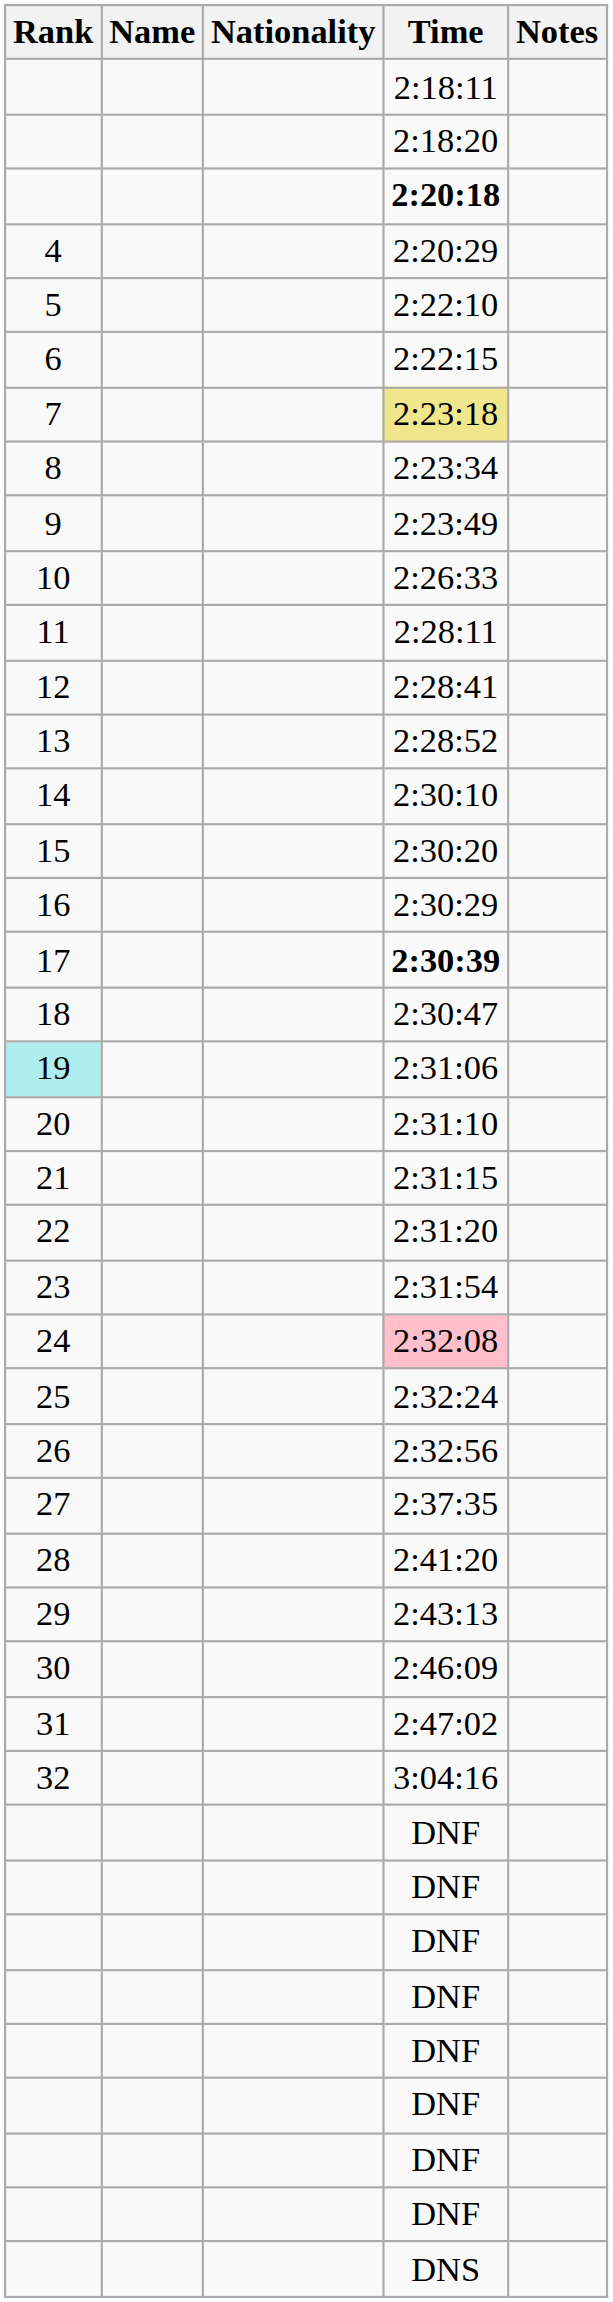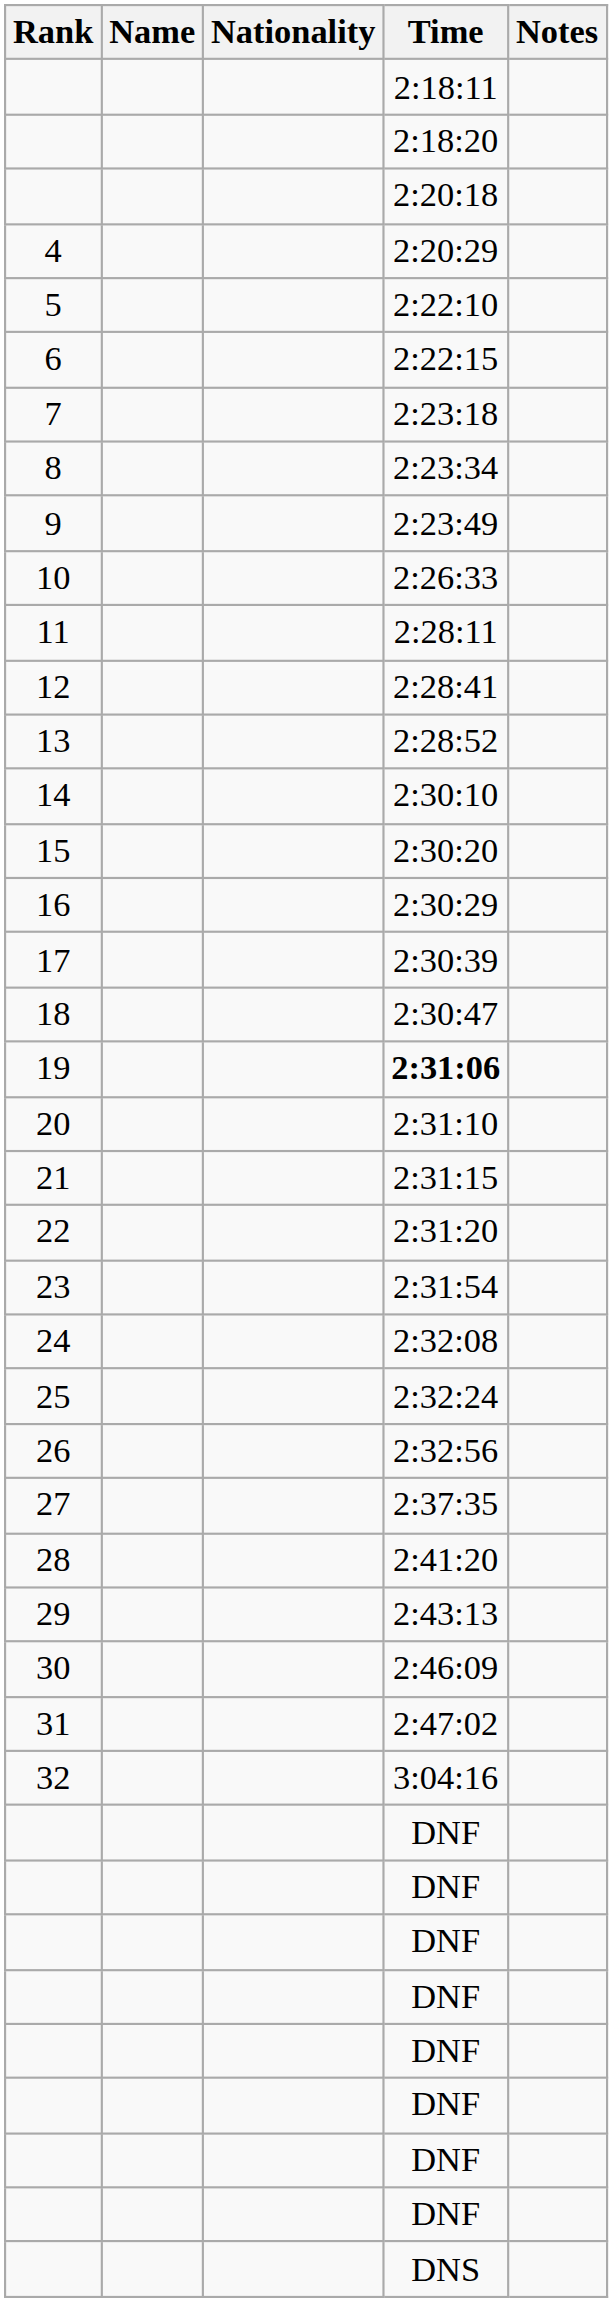(446, 195) bold -> (446, 195) normal
(446, 413) khaki background -> (446, 413) no background
(446, 959) bold -> (446, 959) normal
(53, 1068) paleturquoise background -> (53, 1068) no background
(446, 1068) normal -> (446, 1068) bold
(446, 1341) pink background -> (446, 1341) no background
